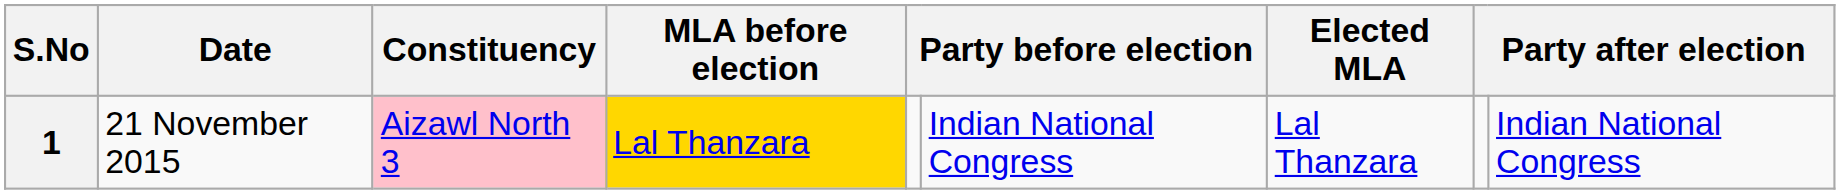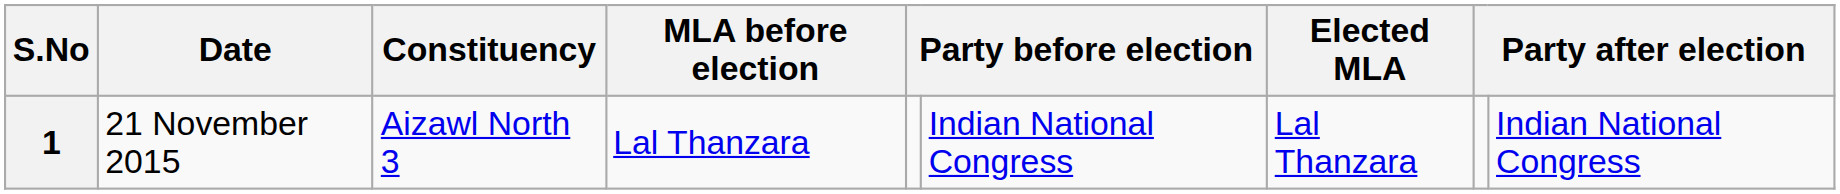(476, 141) pink background -> (476, 141) no background
(711, 141) gold background -> (711, 141) no background
